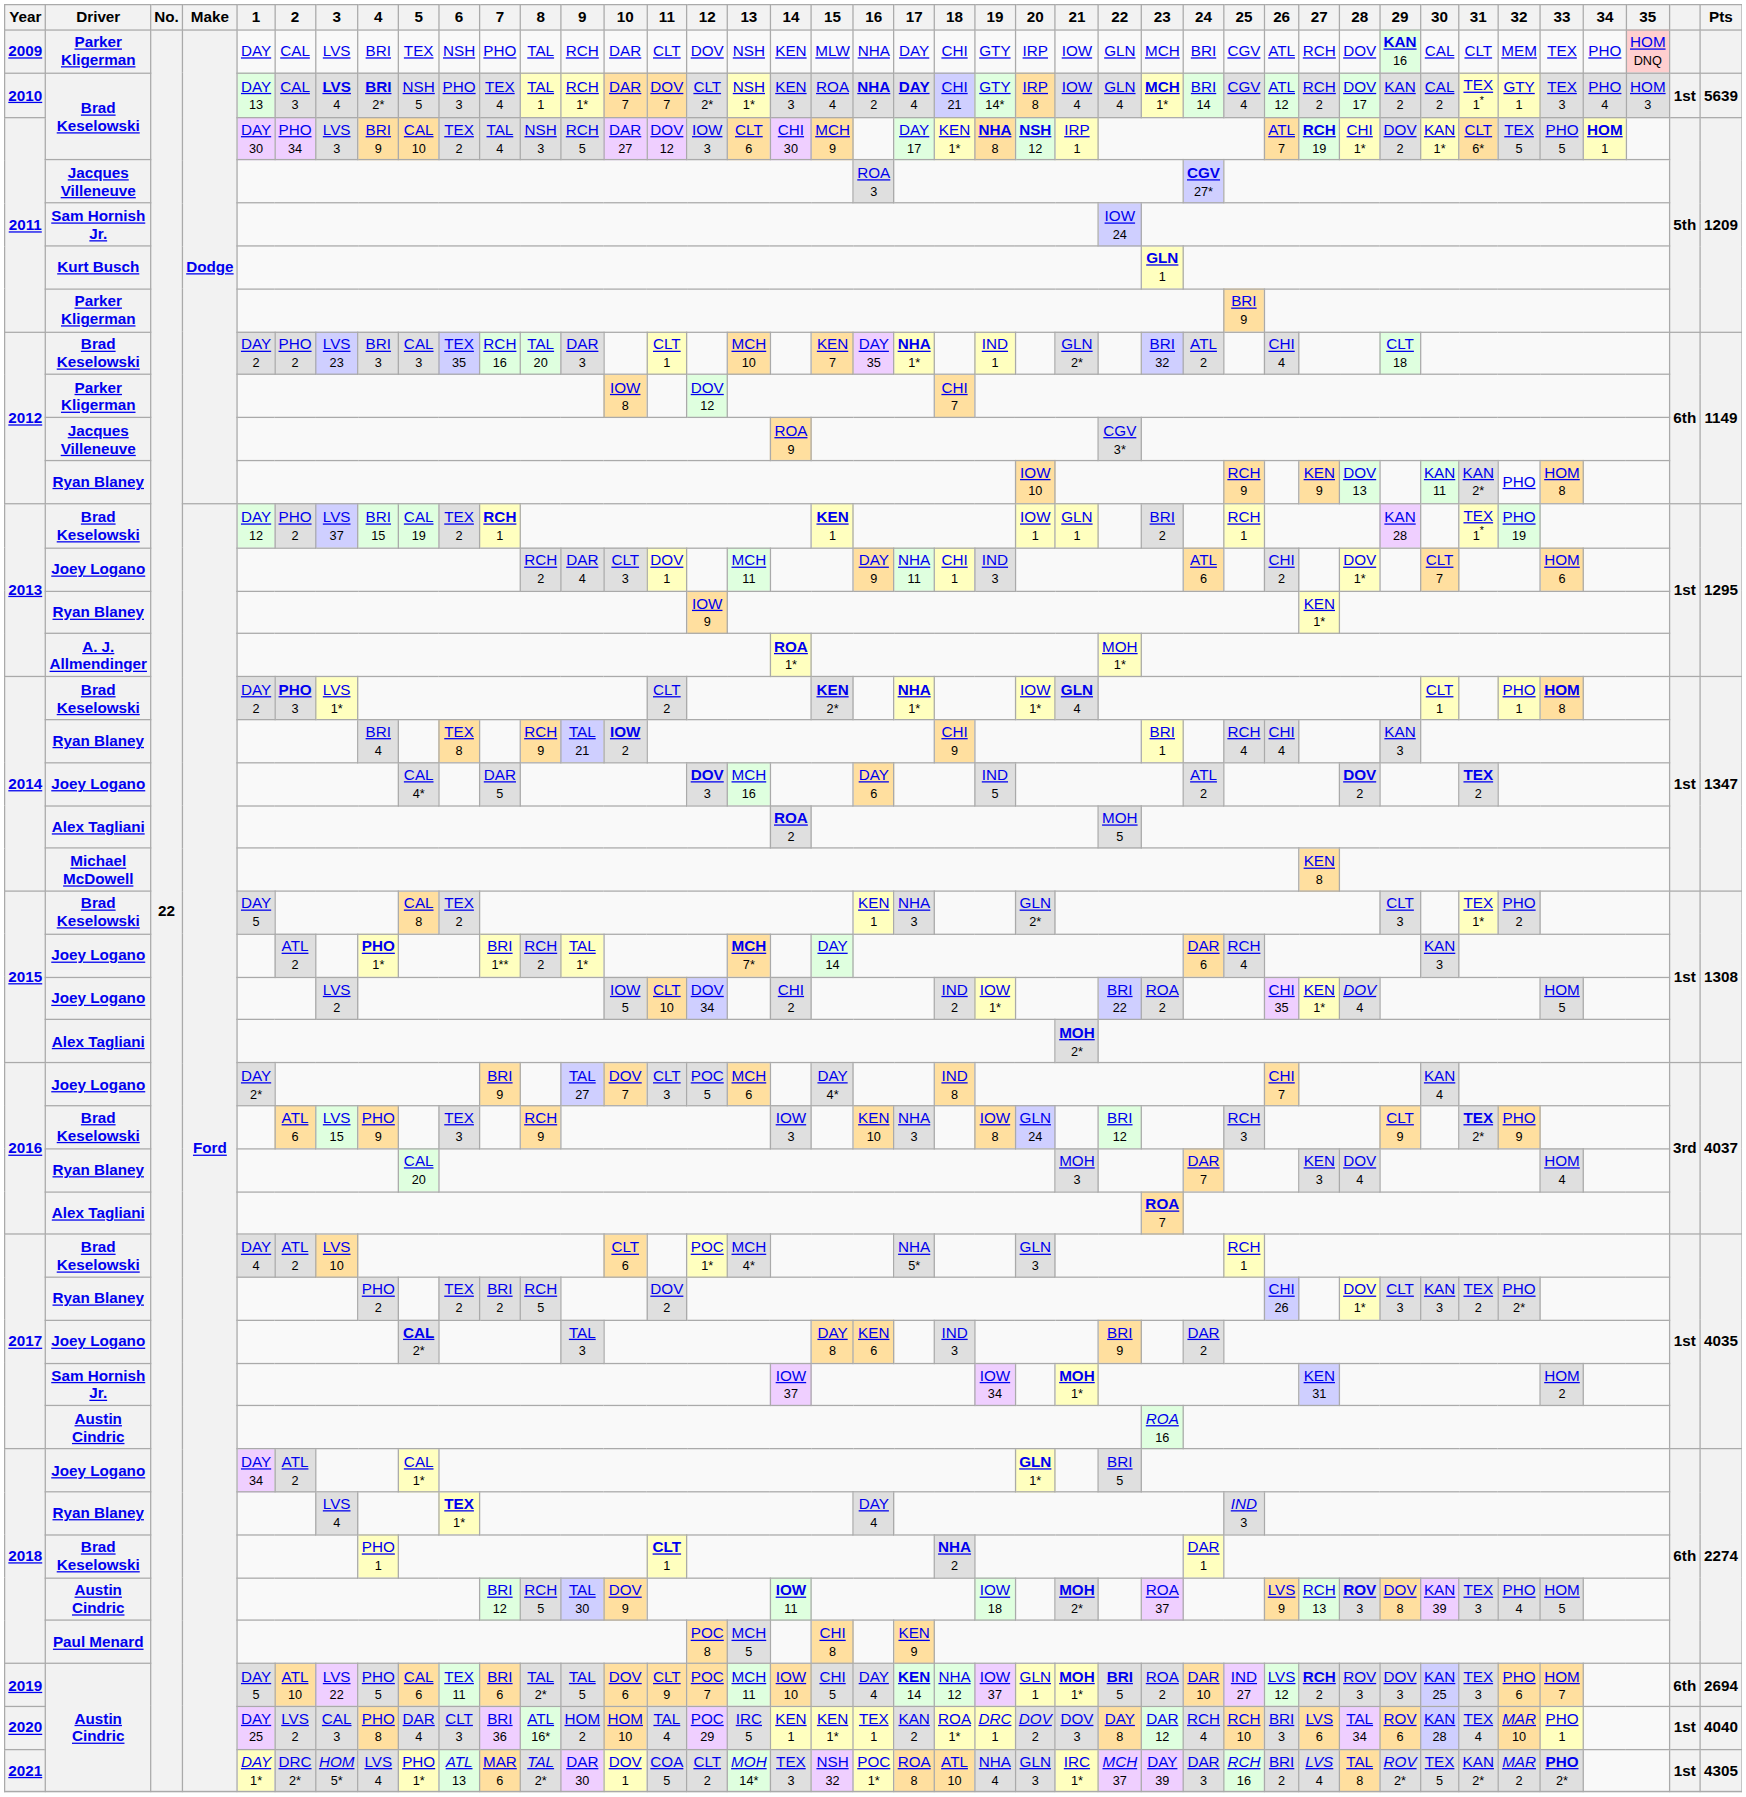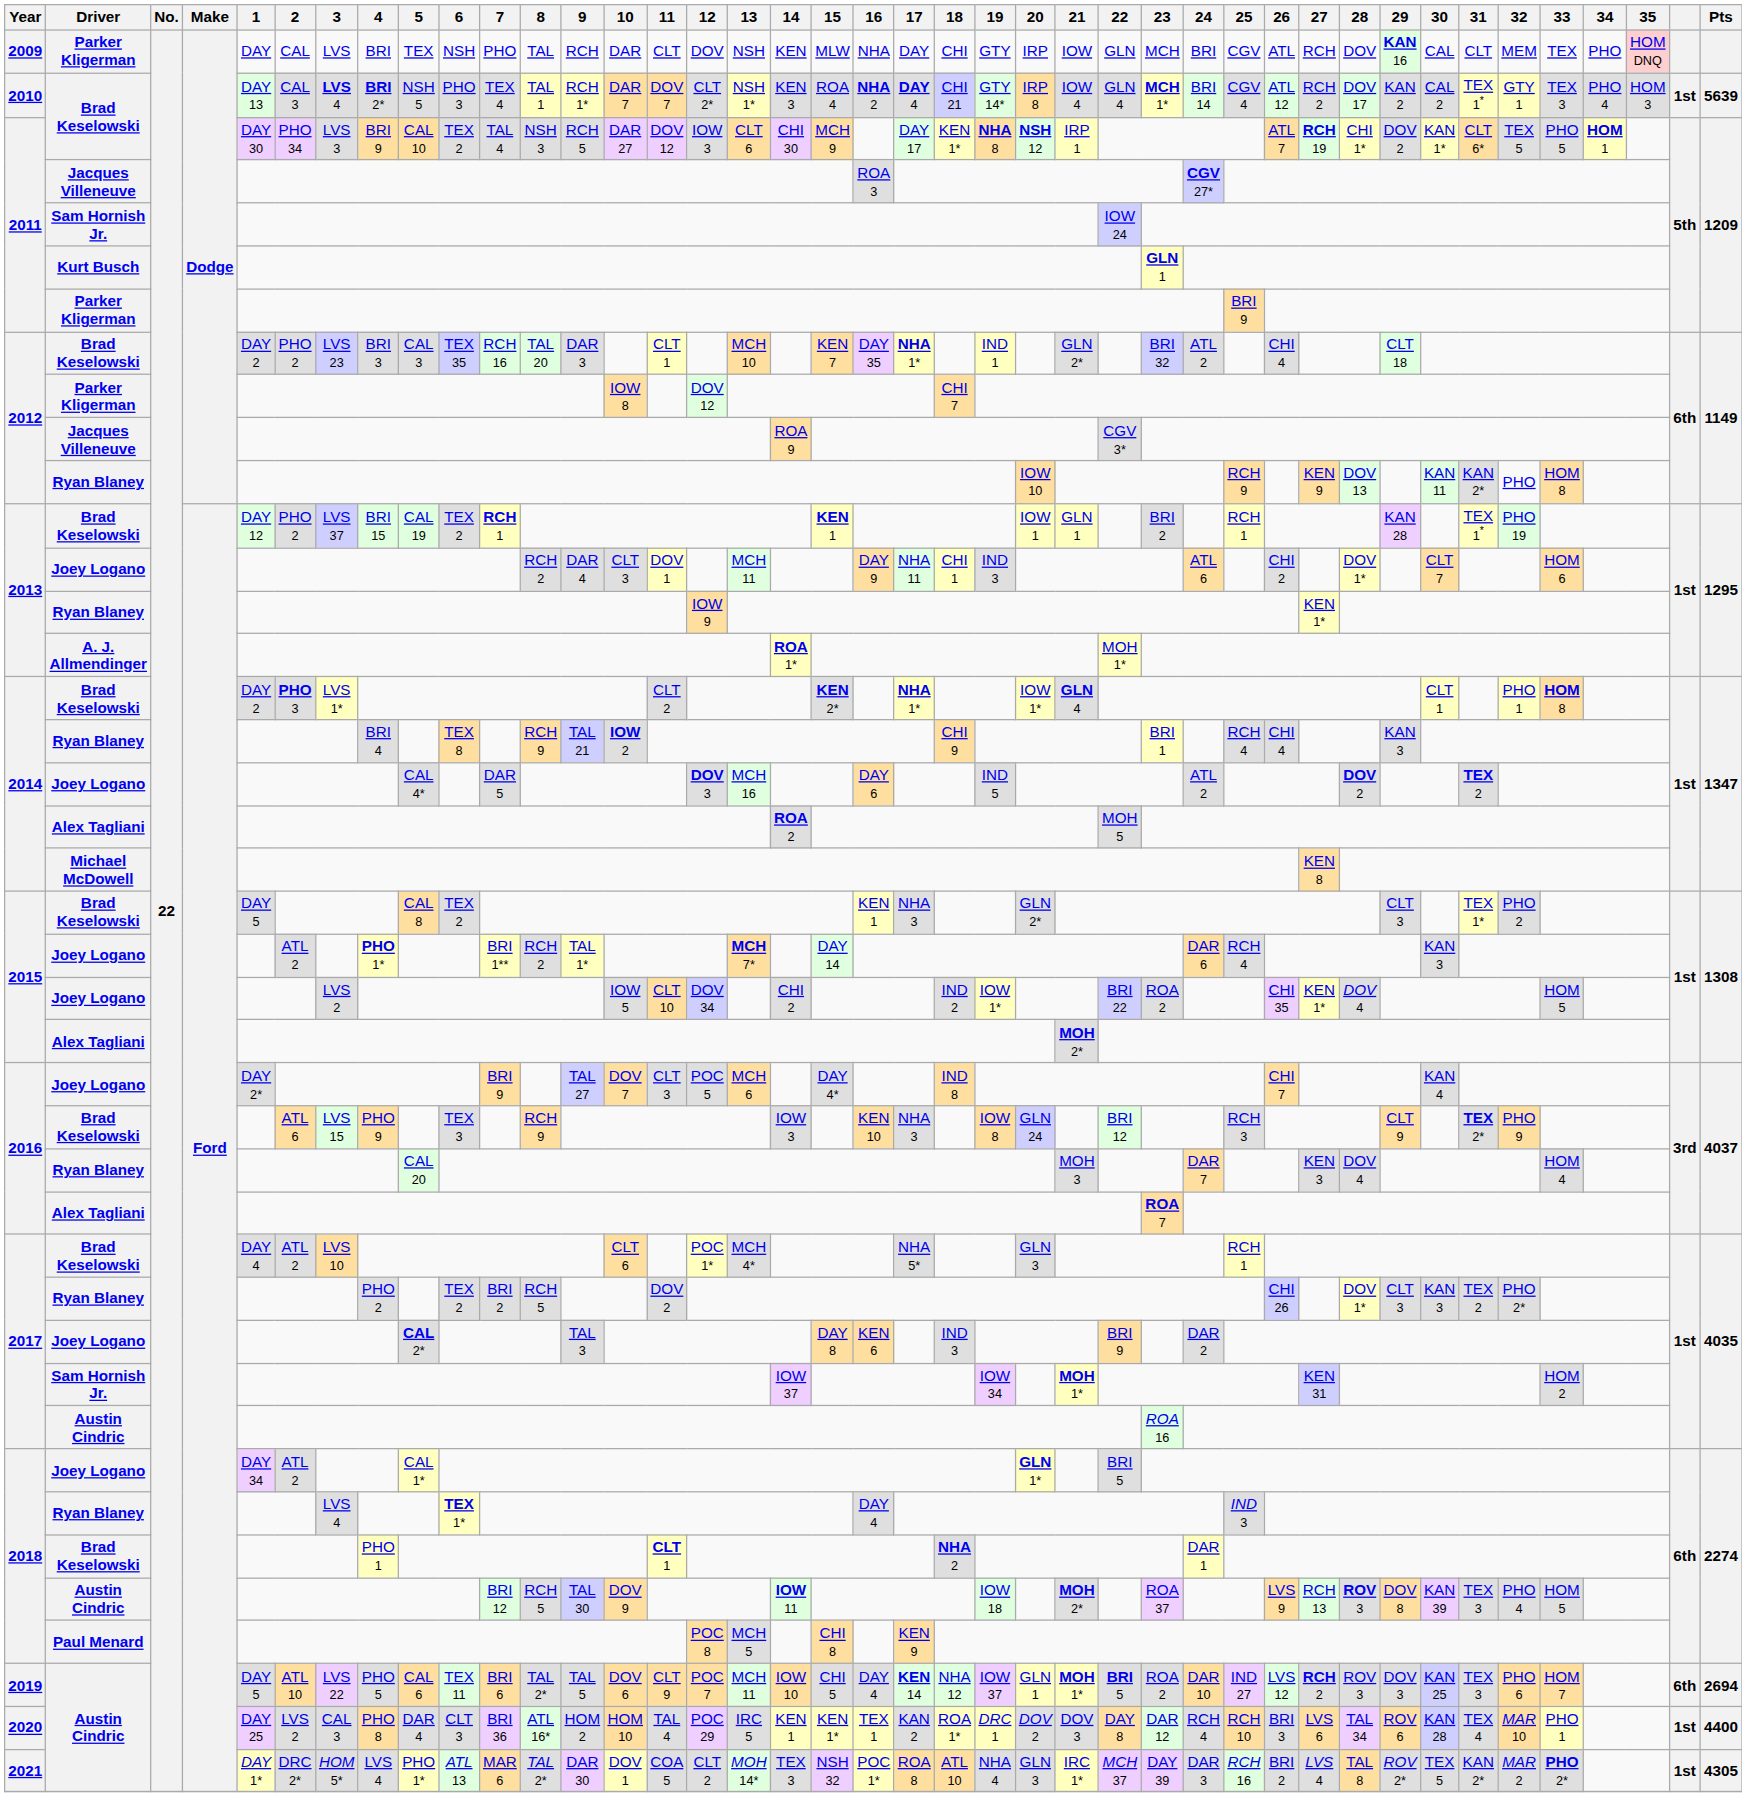(1721, 1728) 4040 -> (1721, 1728) 4400
